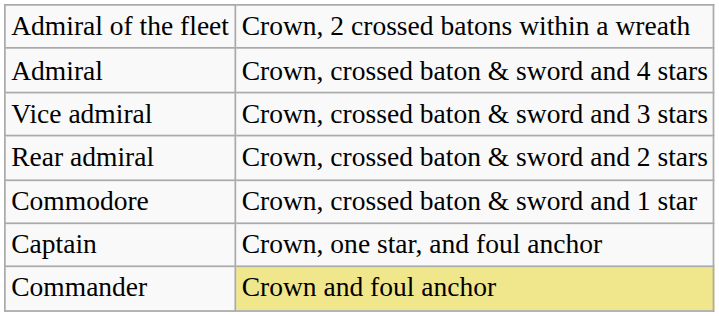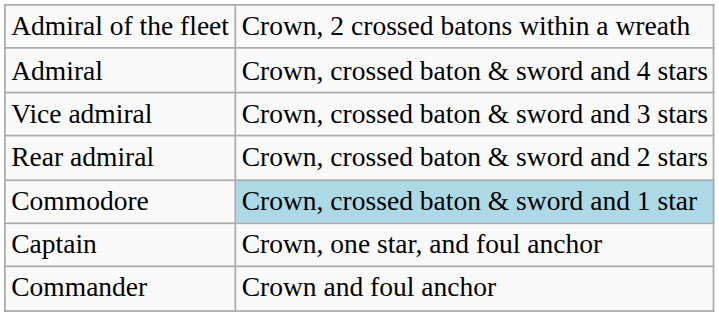(469, 200) no background -> (469, 200) lightblue background
(369, 288) khaki background -> (369, 288) no background
